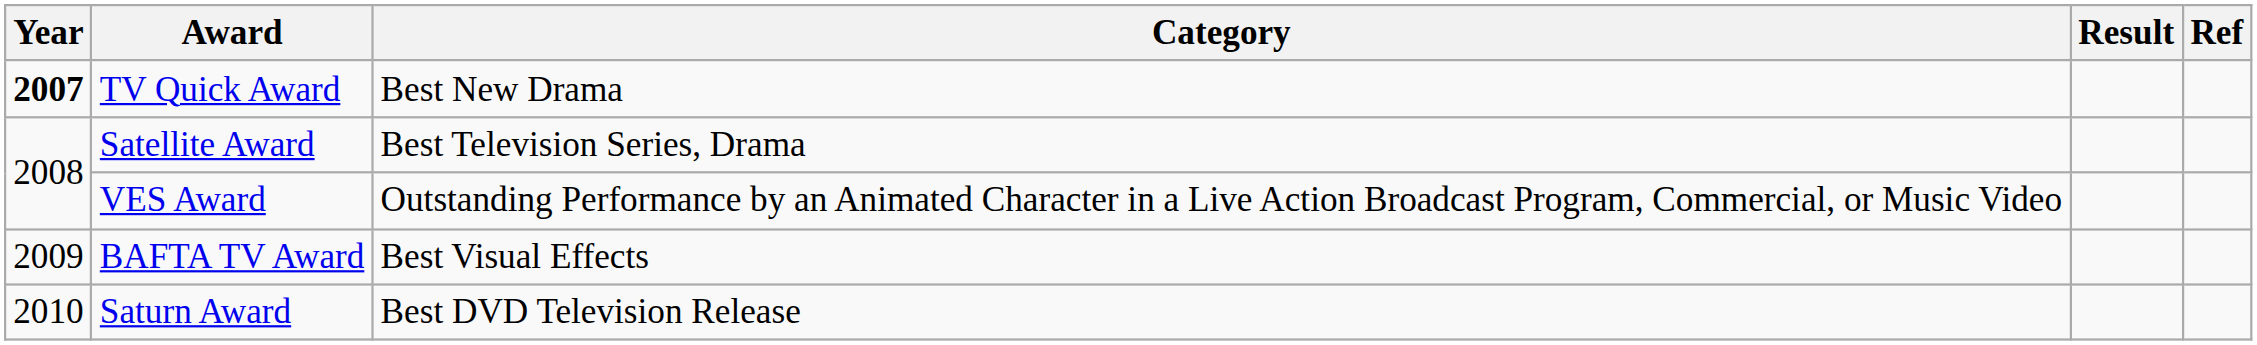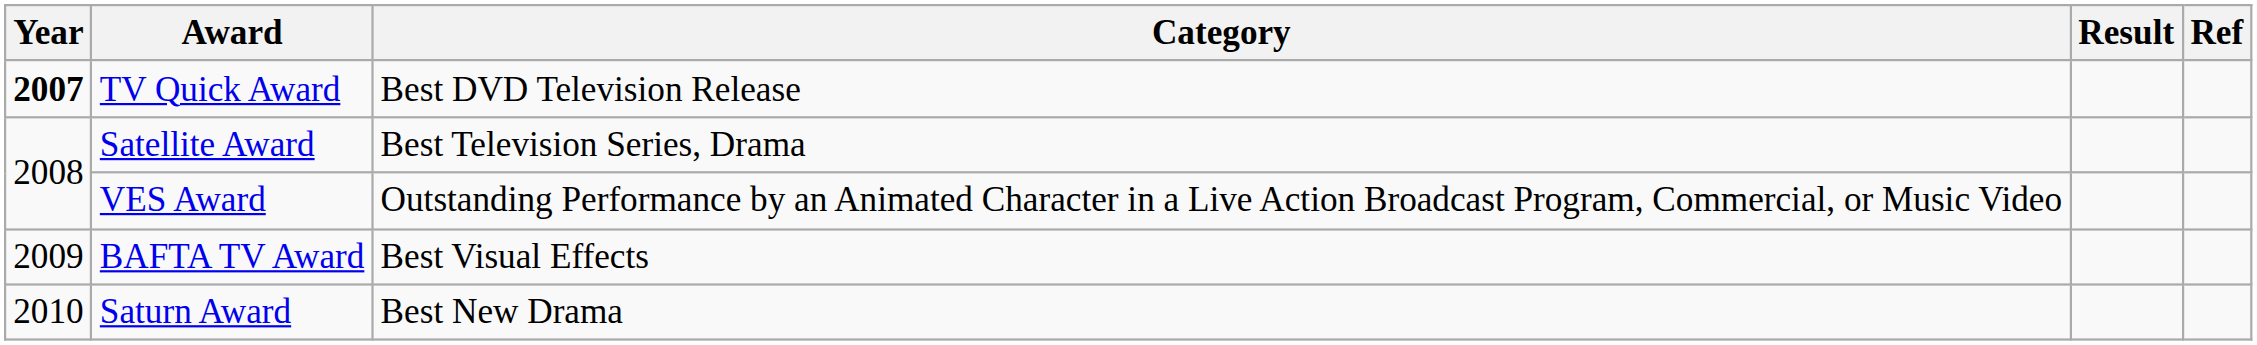(502, 88) Best New Drama -> (591, 88) Best DVD Television Release
(591, 311) Best DVD Television Release -> (502, 311) Best New Drama
